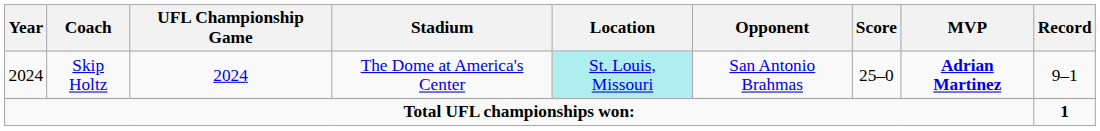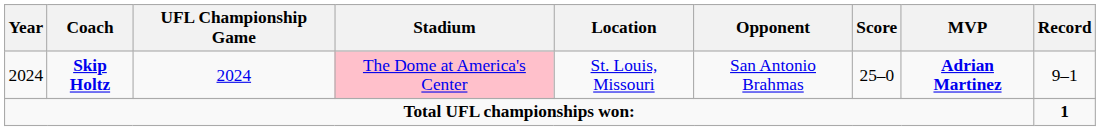(88, 74) normal -> (90, 74) bold
(442, 74) no background -> (444, 74) pink background
(622, 74) paleturquoise background -> (624, 74) no background
